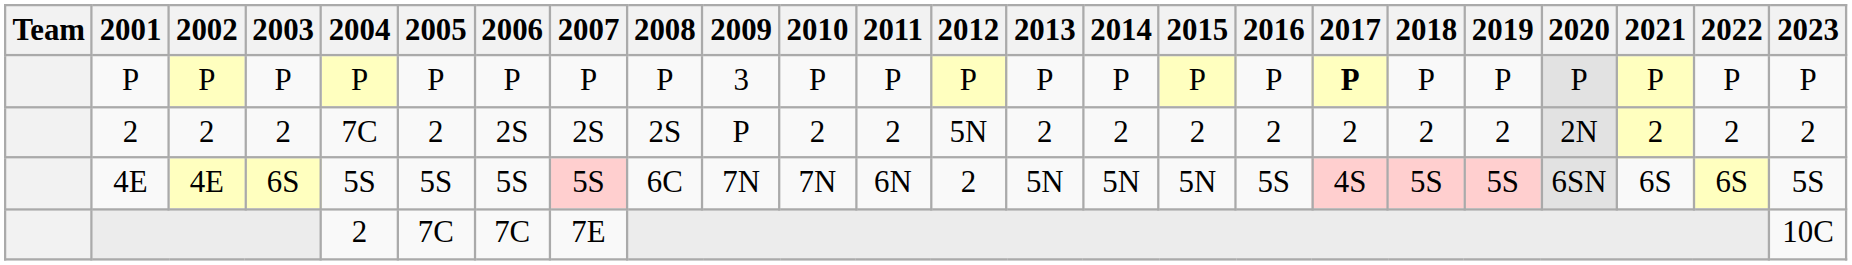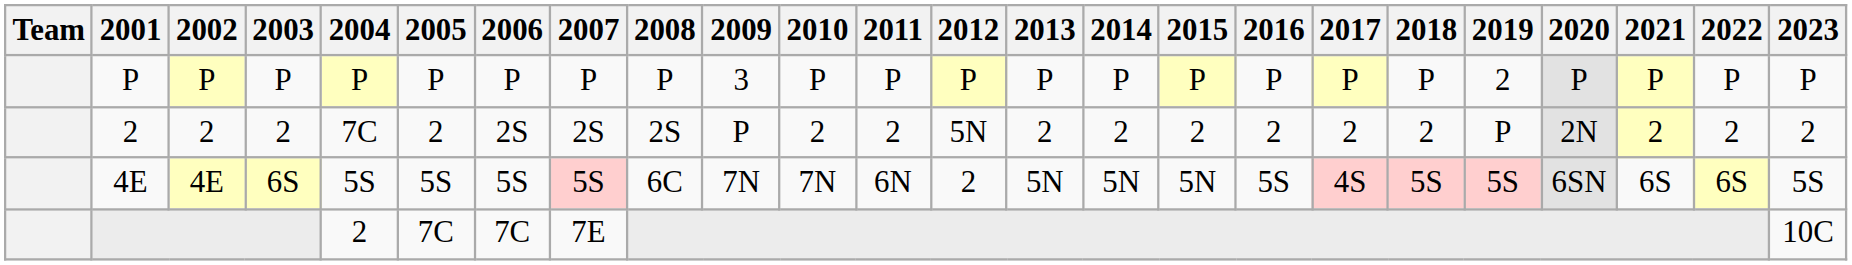(1350, 80) bold -> (1350, 80) normal
(1503, 80) P -> (1503, 80) 2
(1503, 131) 2 -> (1503, 131) P
